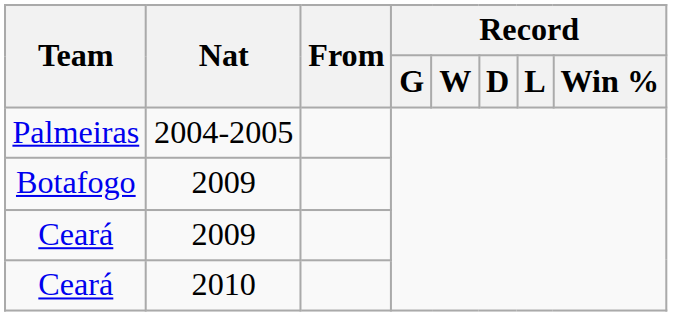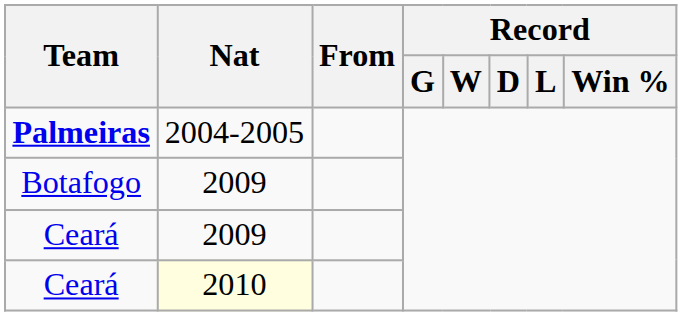(76, 132) normal -> (81, 132) bold
(224, 285) no background -> (234, 285) lightyellow background
